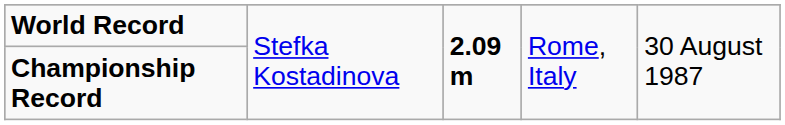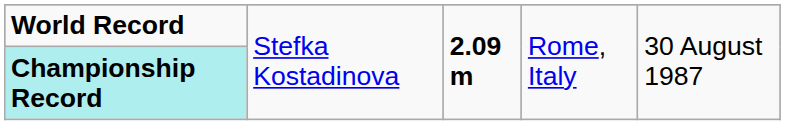(103, 82) no background -> (103, 82) paleturquoise background
